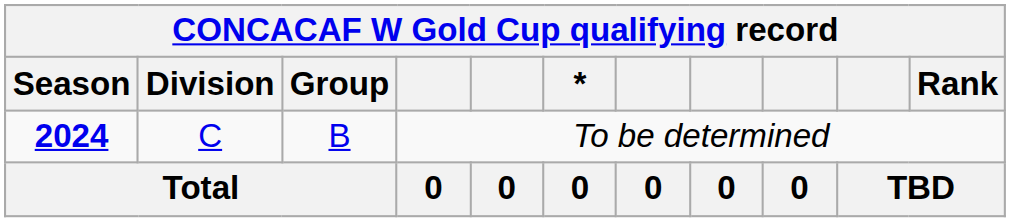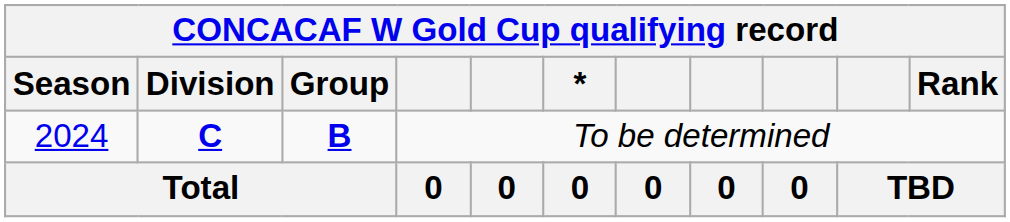(72, 135) bold -> (72, 135) normal
(210, 135) normal -> (210, 135) bold
(340, 135) normal -> (340, 135) bold
